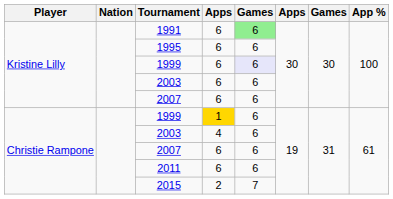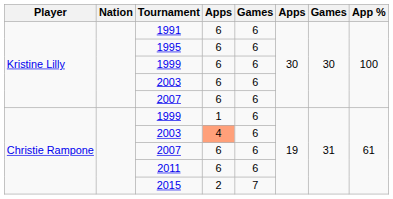(255, 30) lightgreen background -> (255, 30) no background
(255, 64) lavender background -> (255, 64) no background
(218, 116) gold background -> (218, 116) no background
(218, 133) no background -> (218, 133) lightsalmon background
